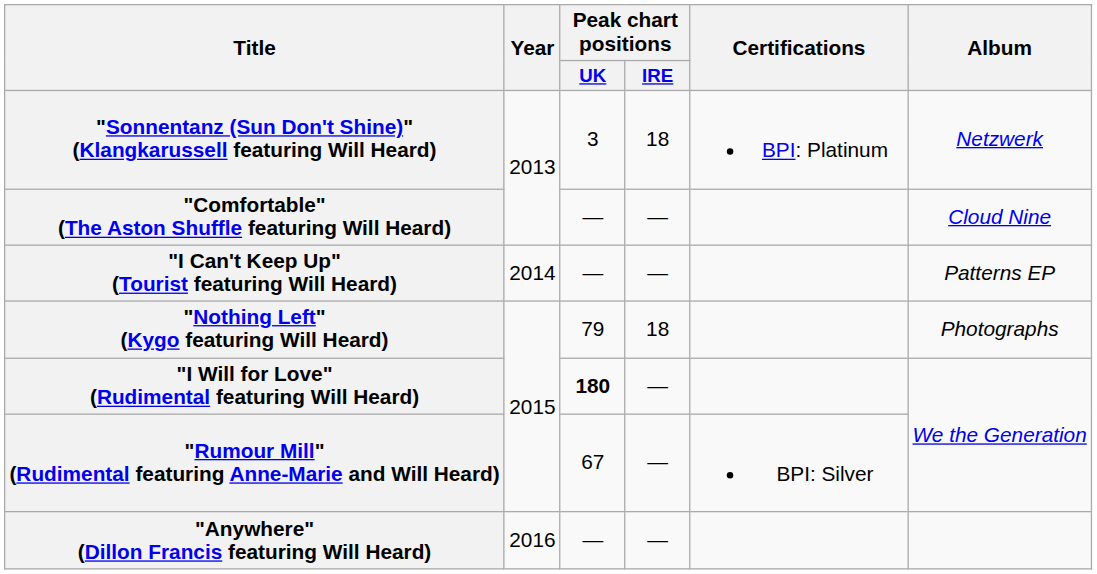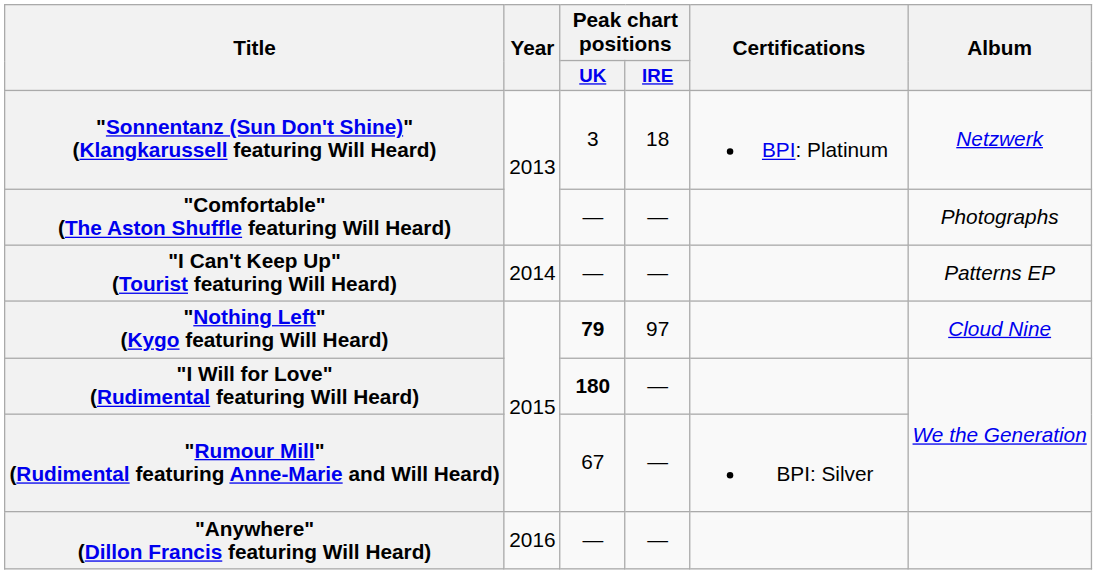(1000, 216) Cloud Nine -> (1000, 216) Photographs
(593, 329) normal -> (593, 329) bold
(658, 329) 18 -> (658, 329) 97
(1000, 329) Photographs -> (1000, 329) Cloud Nine
